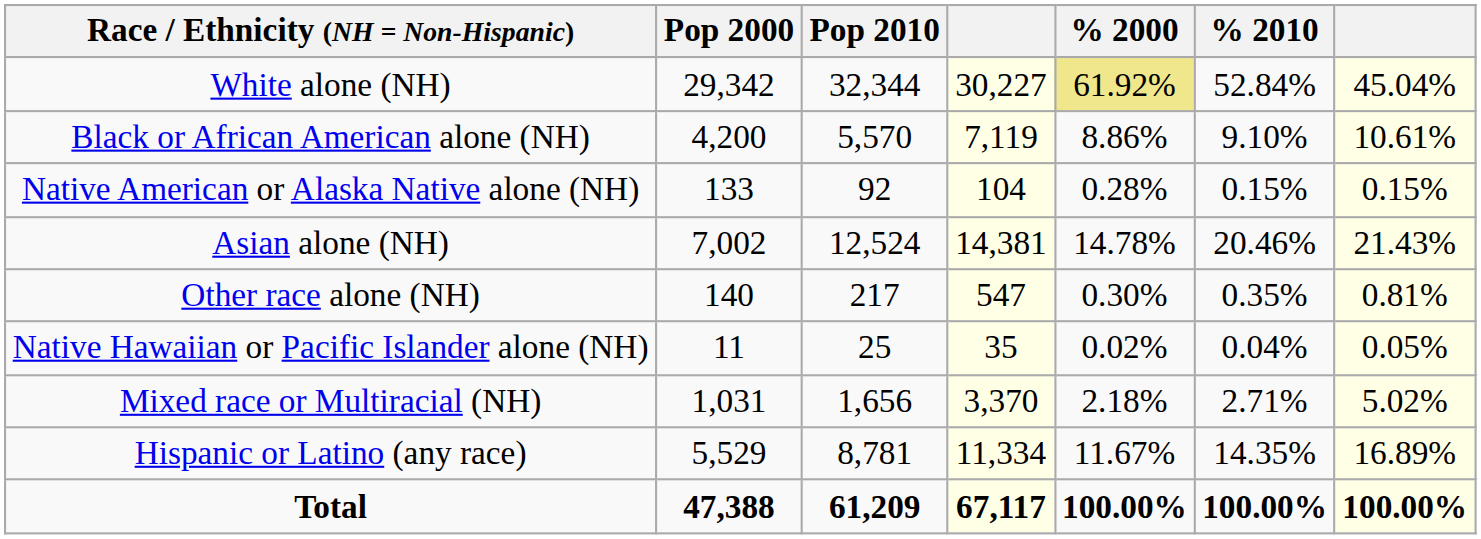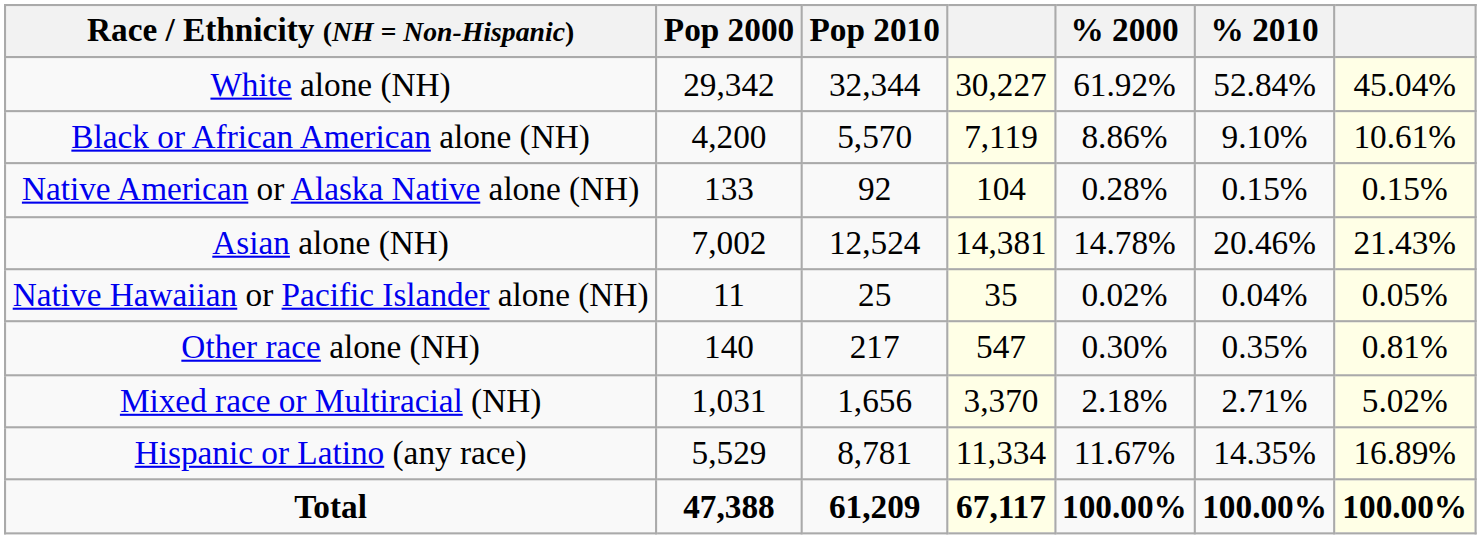(1124, 83) khaki background -> (1124, 83) no background
rows swapped: (331, 347) <-> (331, 294)
